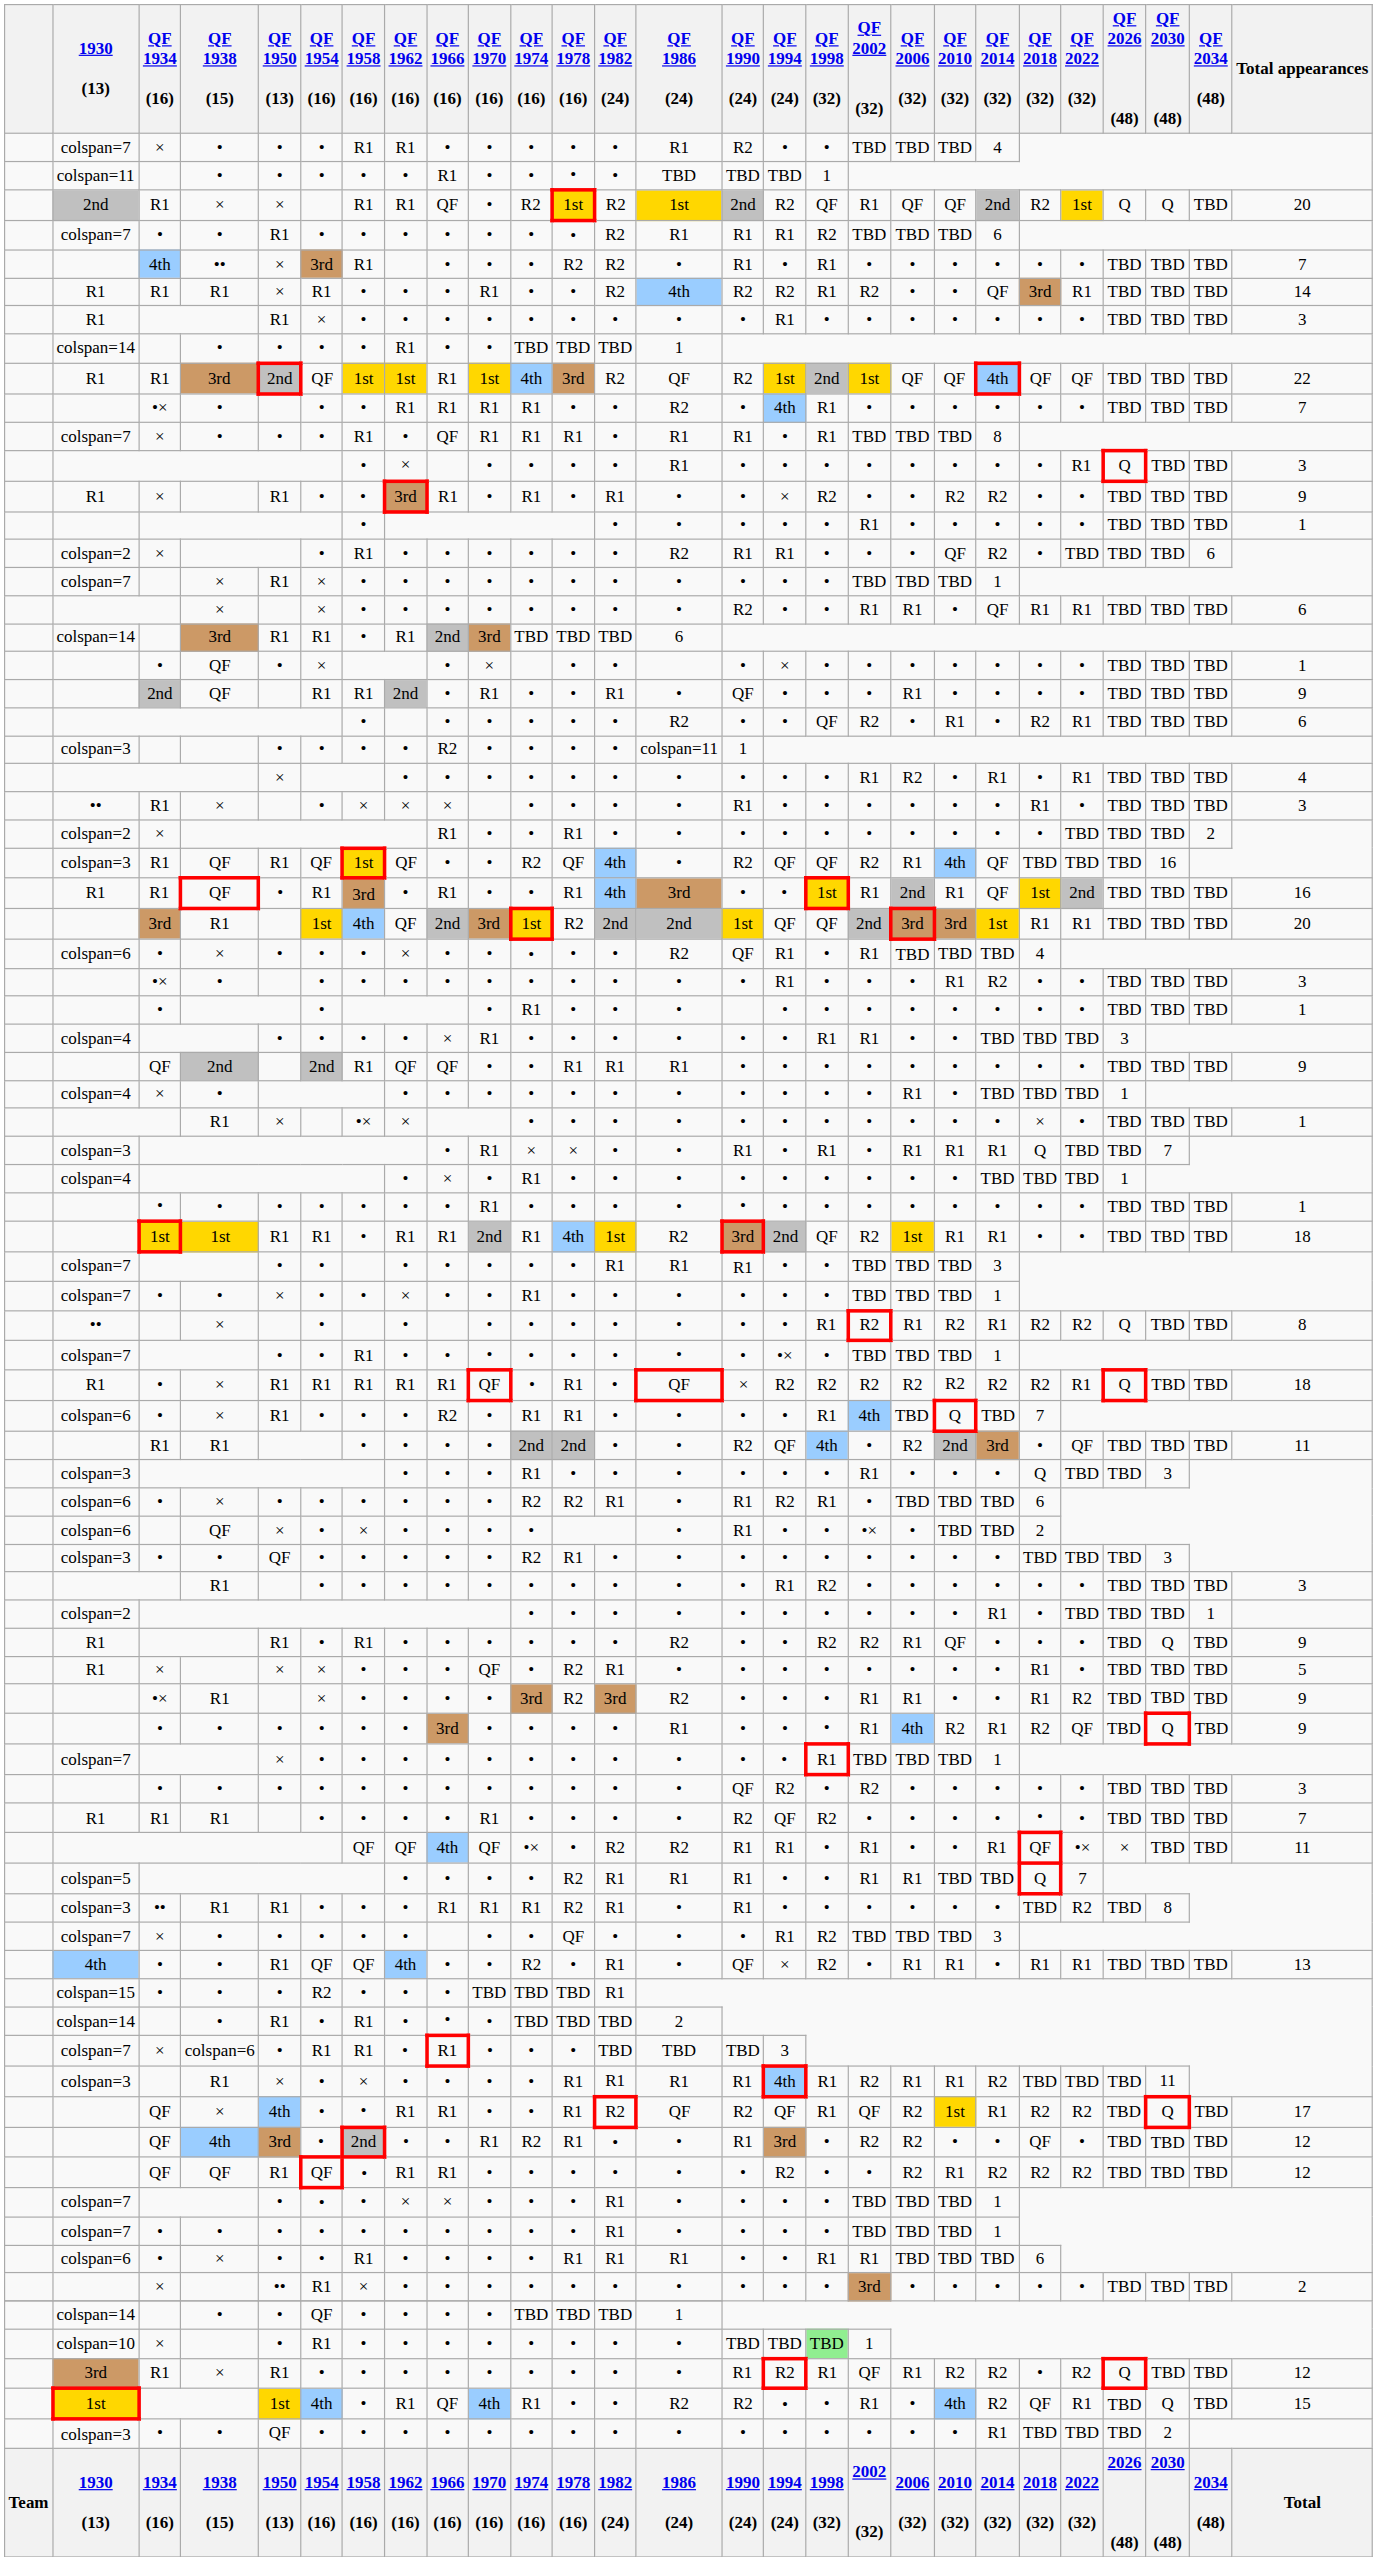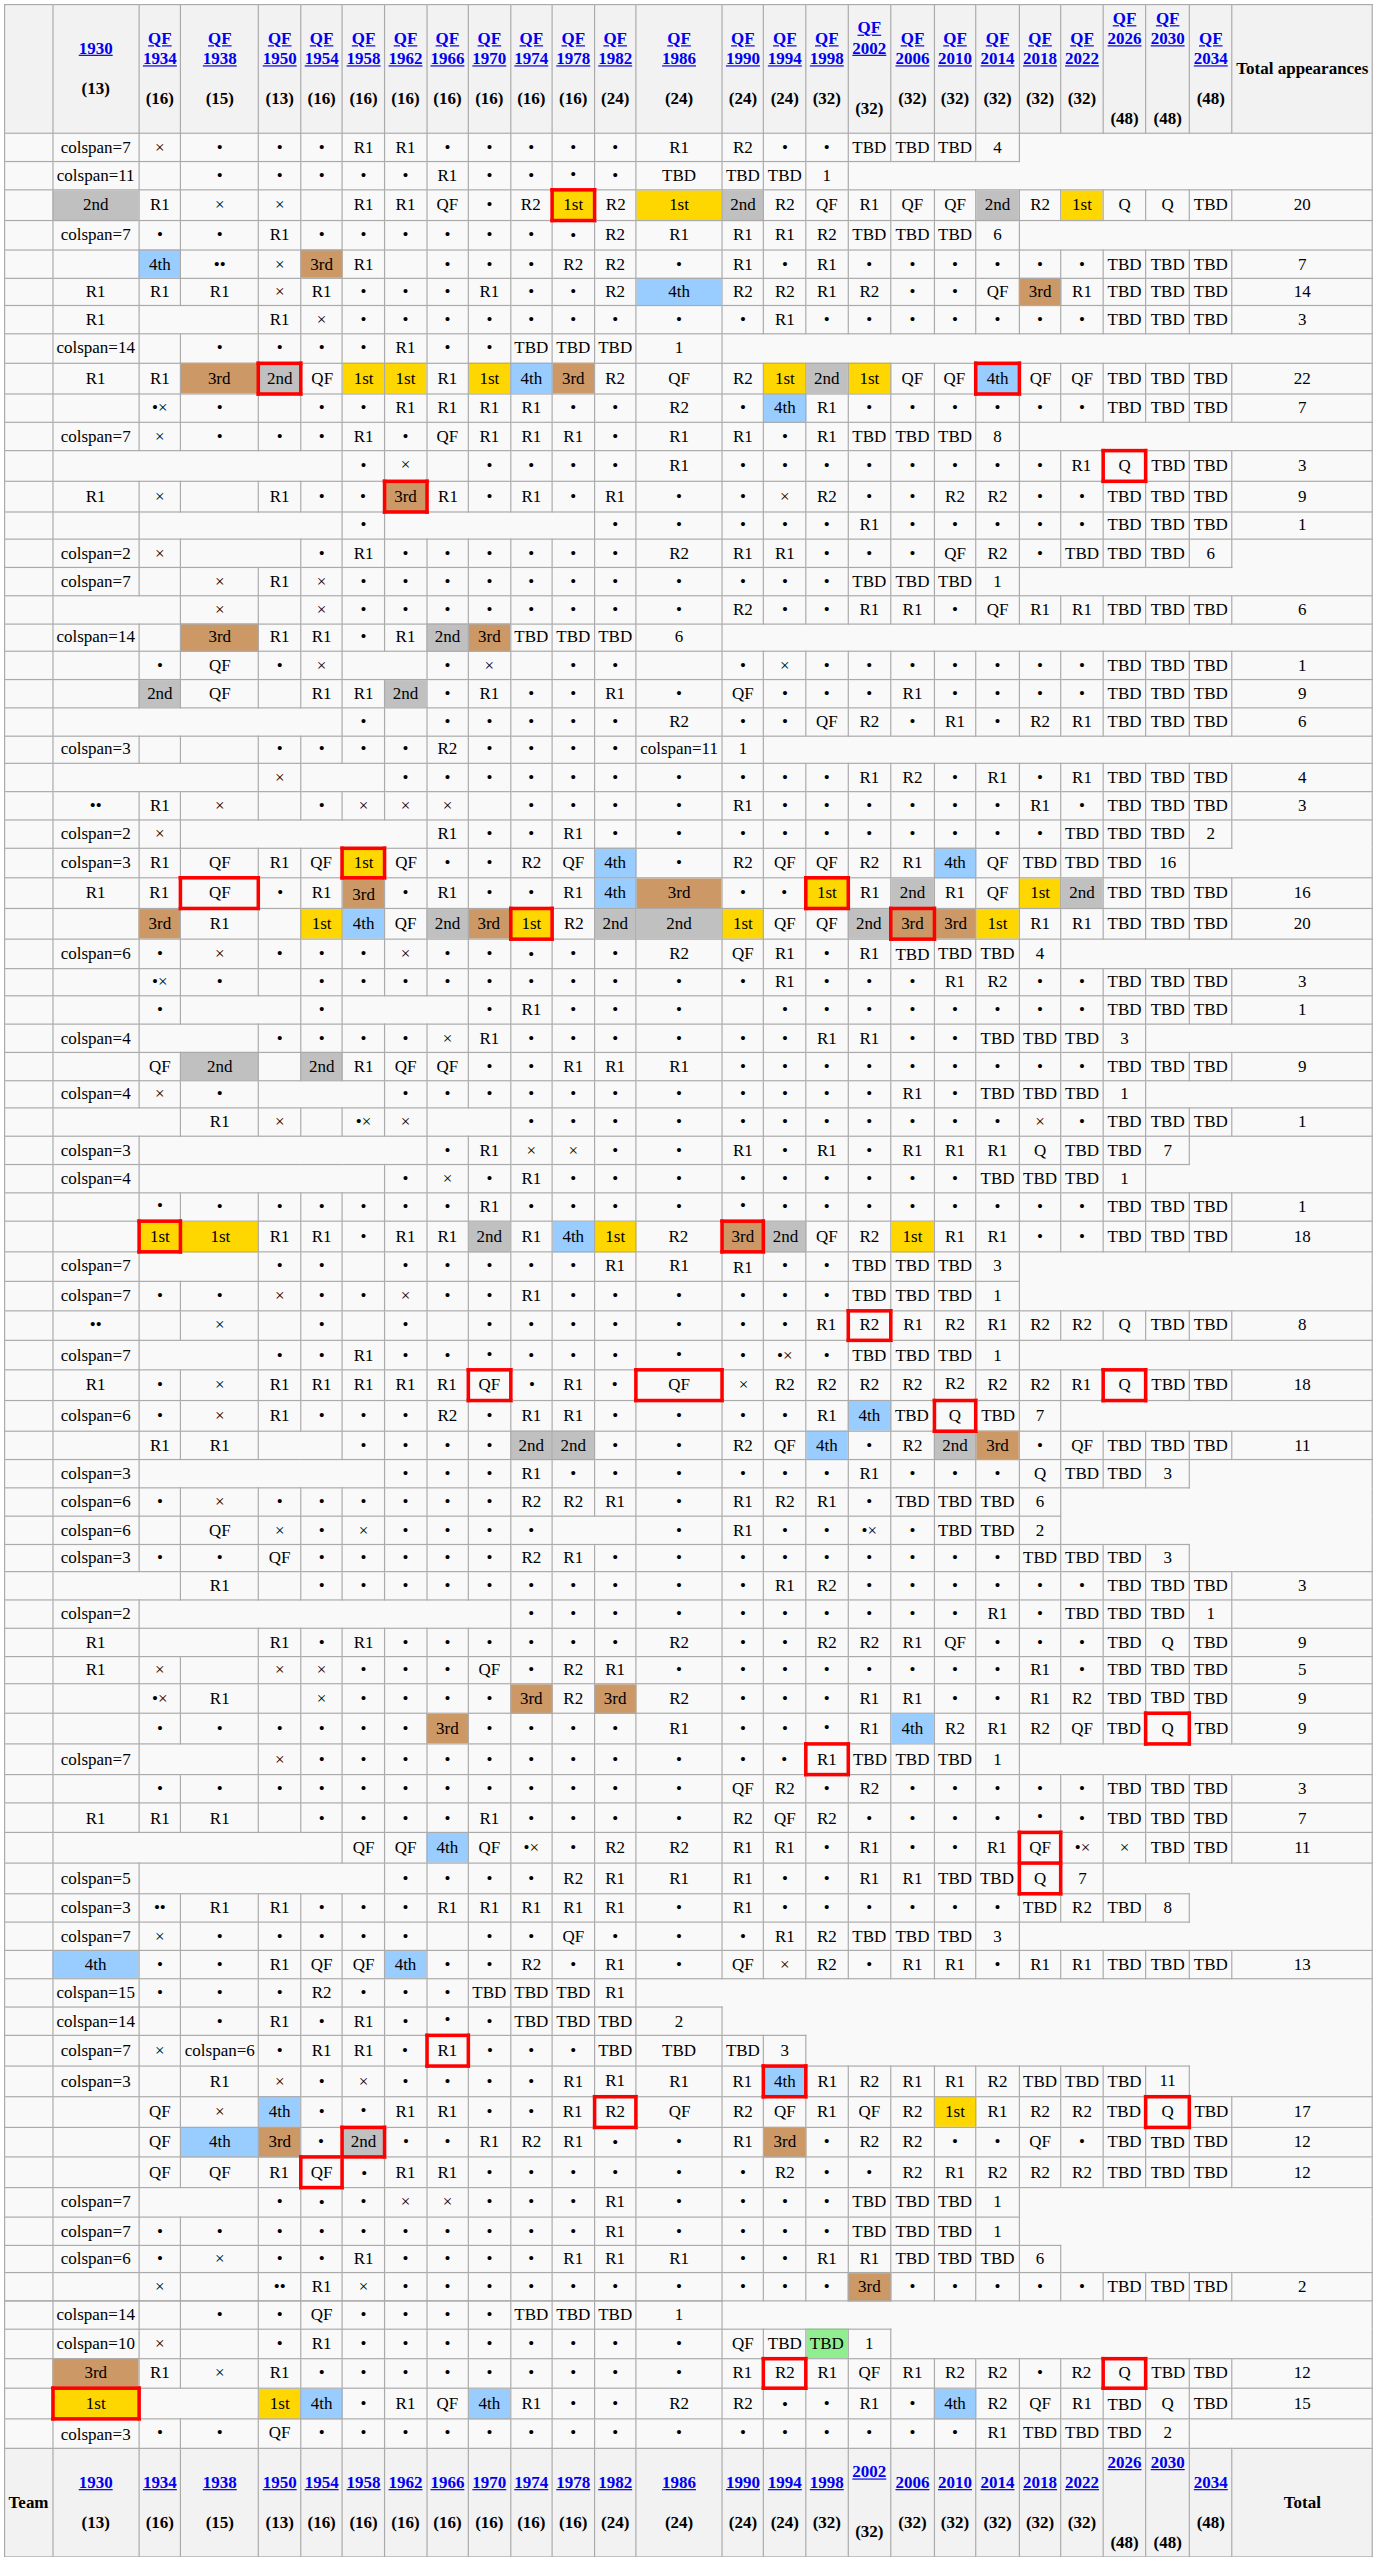(573, 1908) R2 -> (573, 1908) R1
(743, 2343) TBD -> (743, 2343) QF
